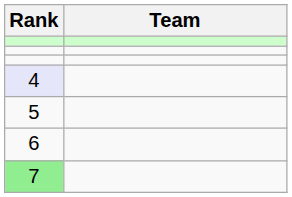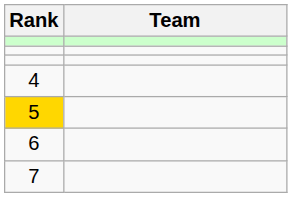(34, 80) lavender background -> (34, 80) no background
(34, 112) no background -> (34, 112) gold background
(34, 176) lightgreen background -> (34, 176) no background
